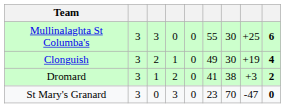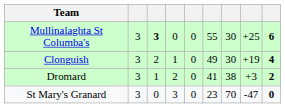(156, 36) normal -> (156, 36) bold
